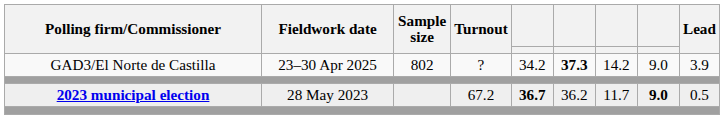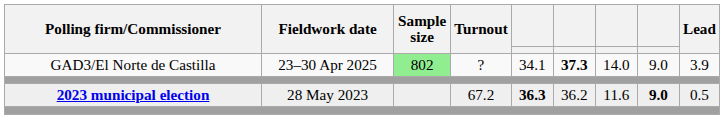(422, 65) no background -> (422, 65) lightgreen background
(532, 65) 34.2 -> (532, 65) 34.1
(616, 65) 14.2 -> (616, 65) 14.0
(532, 95) 36.7 -> (532, 95) 36.3
(616, 95) 11.7 -> (616, 95) 11.6
